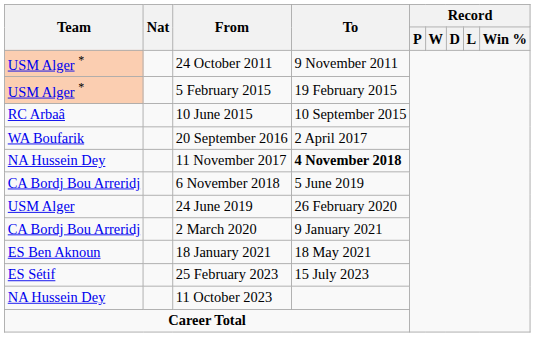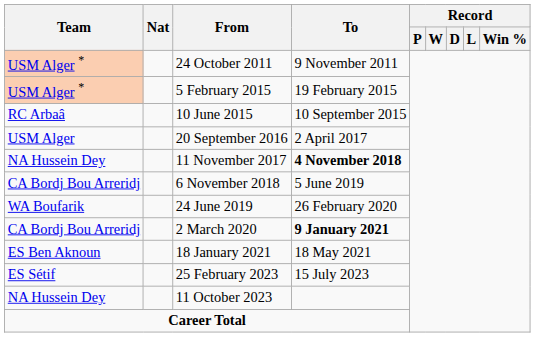(46, 137) WA Boufarik -> (41, 137) USM Alger
(41, 206) USM Alger -> (46, 206) WA Boufarik
(338, 229) normal -> (342, 229) bold
